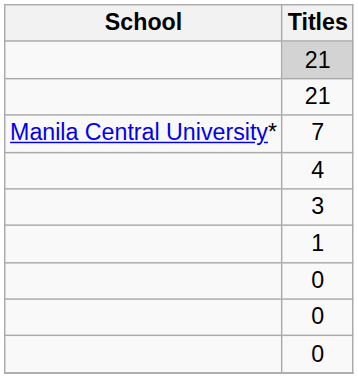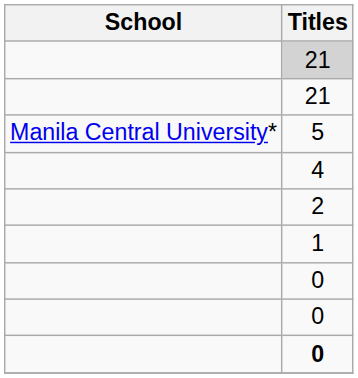(318, 133) 7 -> (318, 133) 5
(318, 206) 3 -> (318, 206) 2
(318, 354) normal -> (318, 354) bold
